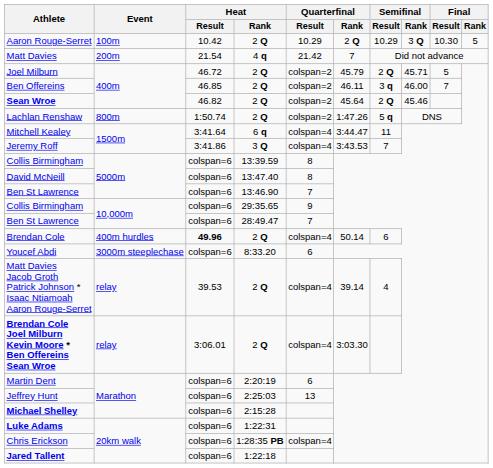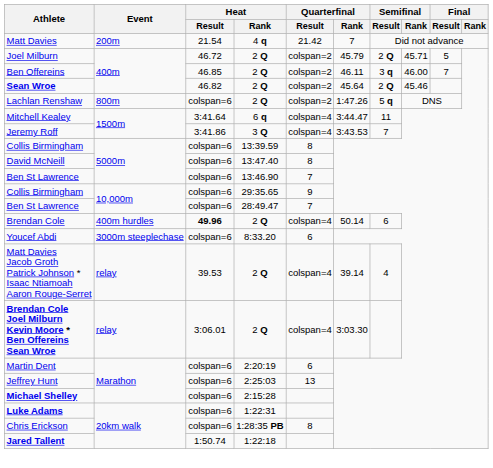- row: (49, 41)
(210, 116) 1:50.74 -> (210, 101) colspan=6
(310, 441) colspan=4 -> (310, 426) 8
(210, 456) colspan=6 -> (210, 441) 1:50.74
